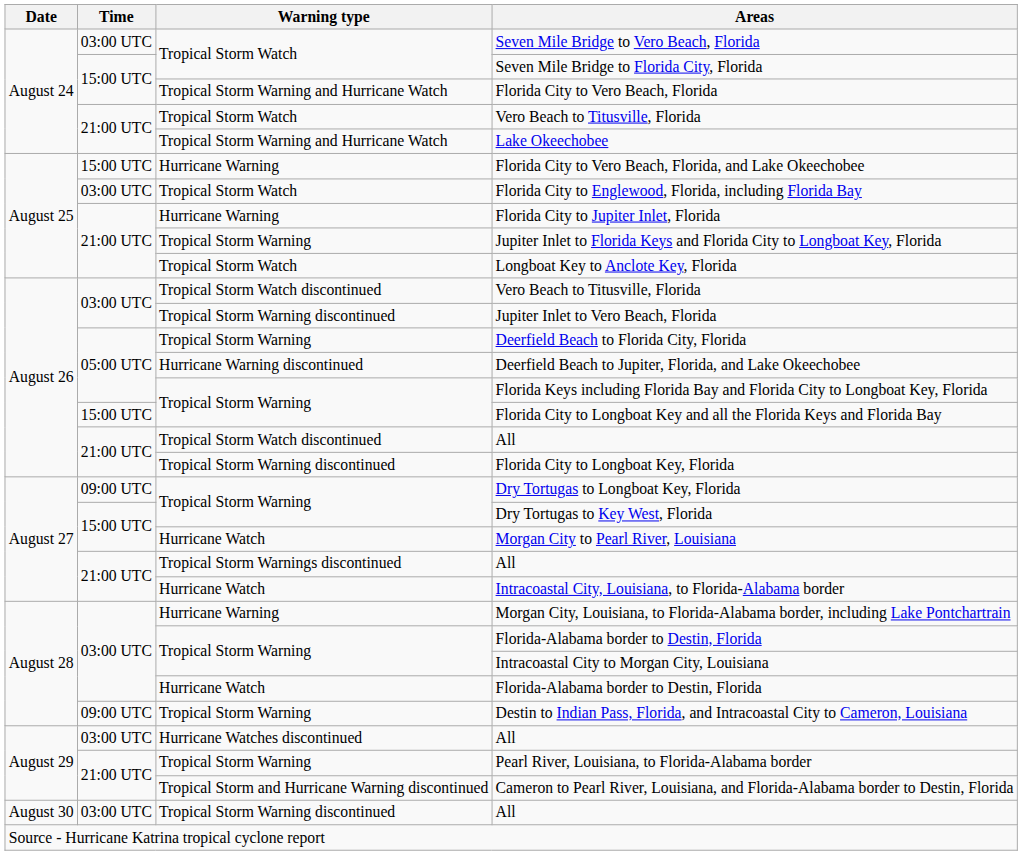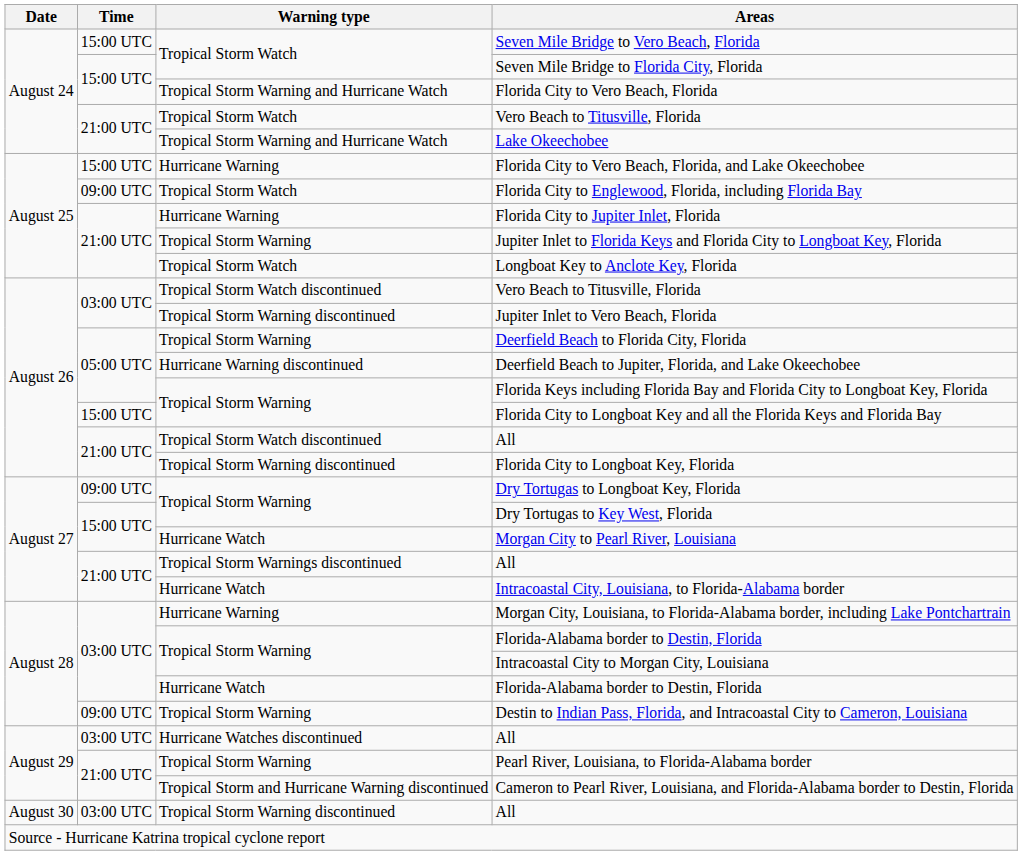(116, 41) 03:00 UTC -> (116, 41) 15:00 UTC
(116, 191) 03:00 UTC -> (116, 191) 09:00 UTC
